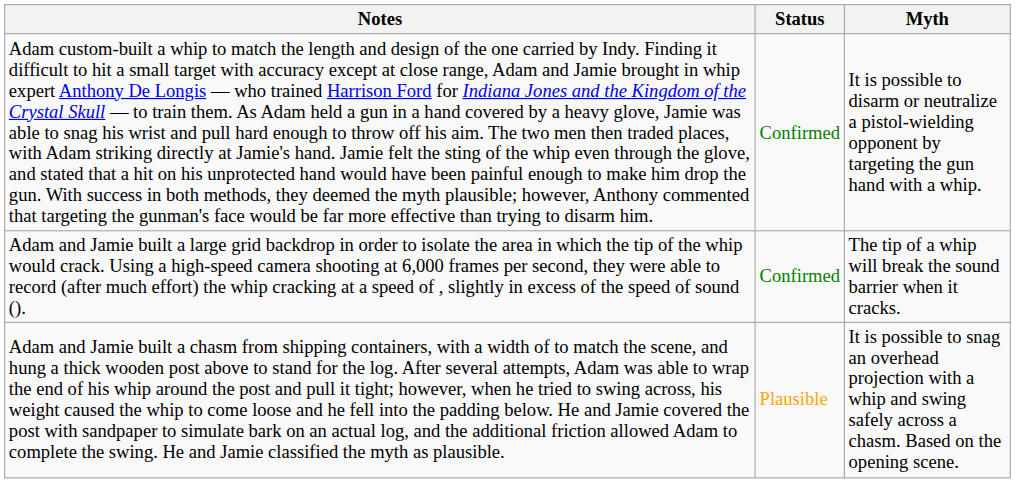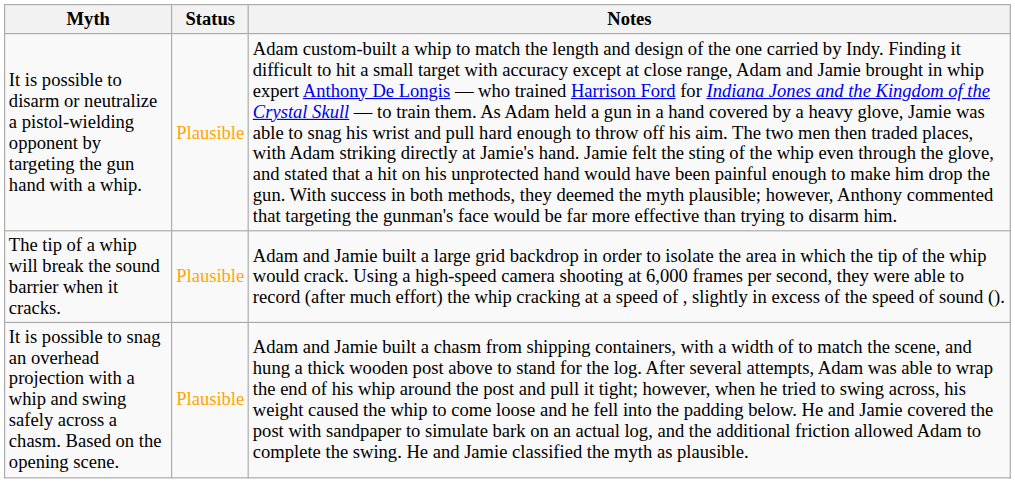columns swapped: (927, 19) <-> (380, 19)
(800, 132) Confirmed -> (210, 132) Plausible
(800, 276) Confirmed -> (210, 276) Plausible
